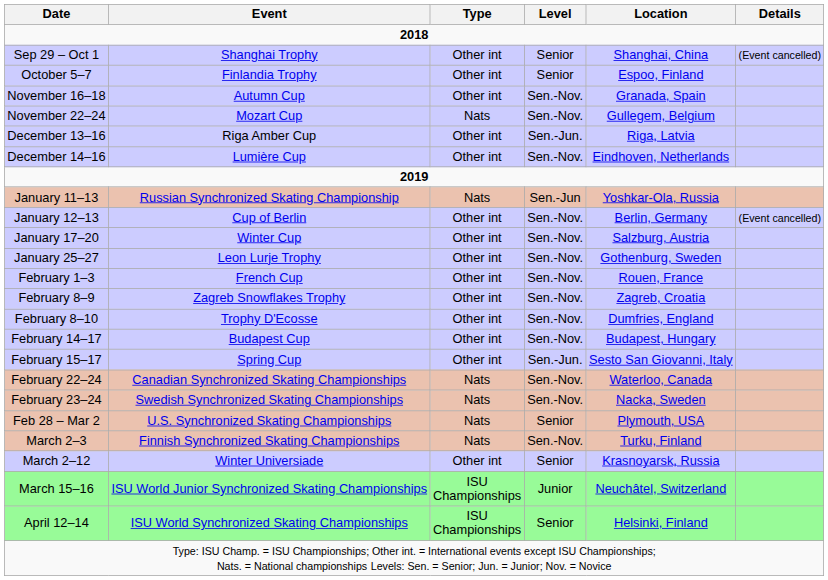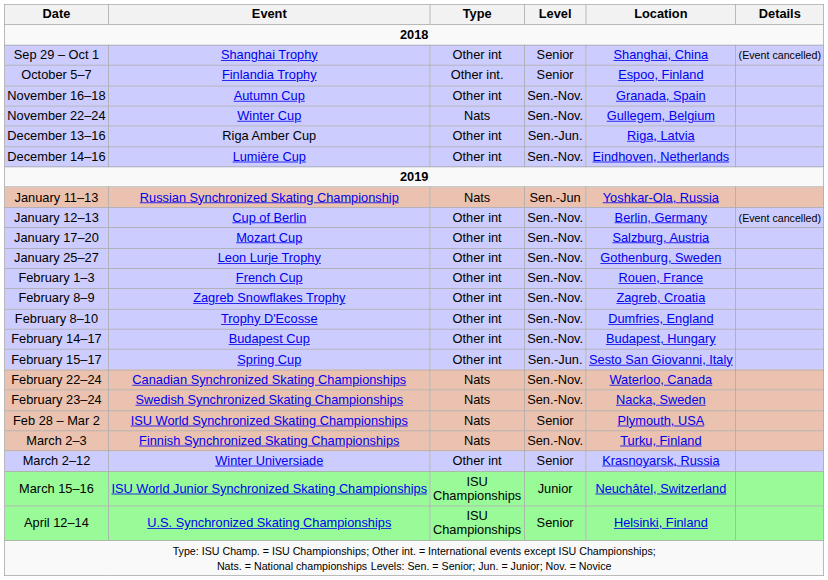(477, 75) Other int -> (477, 75) Other int.
(269, 116) Mozart Cup -> (269, 116) Winter Cup
(269, 237) Winter Cup -> (269, 237) Mozart Cup
(269, 420) U.S. Synchronized Skating Championships -> (269, 420) ISU World Synchronized Skating Championships
(269, 523) ISU World Synchronized Skating Championships -> (269, 523) U.S. Synchronized Skating Championships
